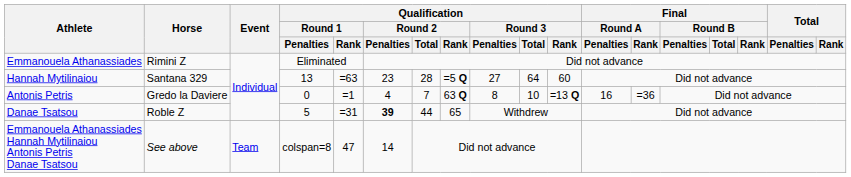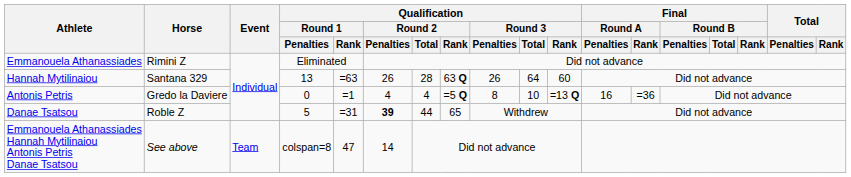(388, 79) 23 -> (388, 79) 26
(455, 79) =5 Q -> (455, 79) 63 Q
(495, 79) 27 -> (495, 79) 26
(426, 95) 7 -> (426, 95) 4
(455, 95) 63 Q -> (455, 95) =5 Q
